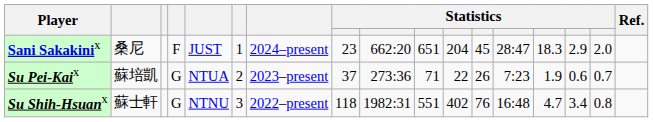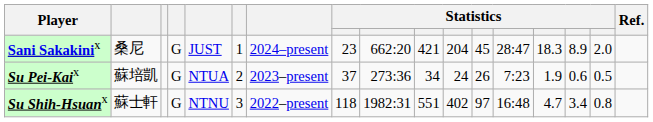(176, 49) F -> (176, 49) G
(429, 49) 651 -> (429, 49) 421
(578, 49) 2.9 -> (578, 49) 8.9
(432, 76) 71 -> (432, 76) 34
(461, 76) 22 -> (461, 76) 24
(603, 76) 0.7 -> (603, 76) 0.5
(482, 103) 76 -> (482, 103) 97
